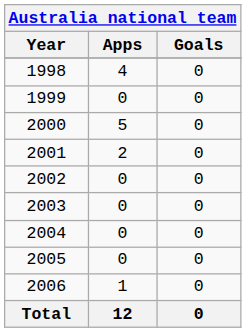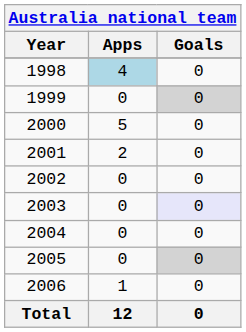(122, 72) no background -> (122, 72) lightblue background
(199, 99) no background -> (199, 99) lightgrey background
(199, 206) no background -> (199, 206) lavender background
(199, 260) no background -> (199, 260) lightgrey background
